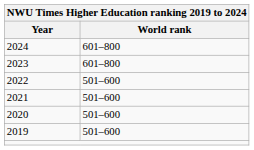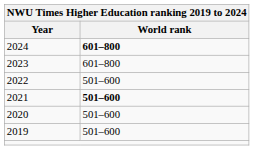(101, 47) normal -> (101, 47) bold
(101, 98) normal -> (101, 98) bold
